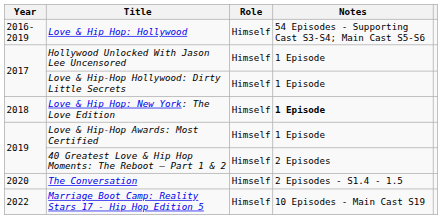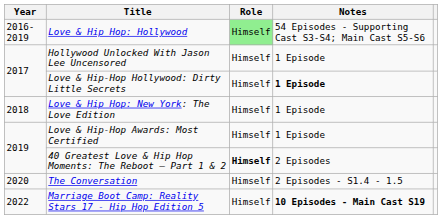(251, 32) no background -> (251, 32) lightgreen background
(300, 84) normal -> (300, 84) bold
(300, 109) bold -> (300, 109) normal
(251, 161) normal -> (251, 161) bold
(350, 201) normal -> (350, 201) bold
